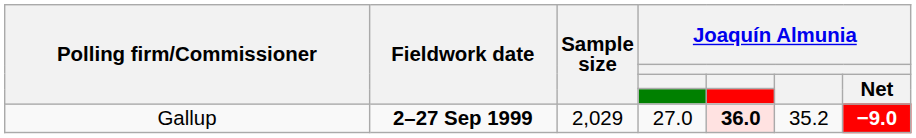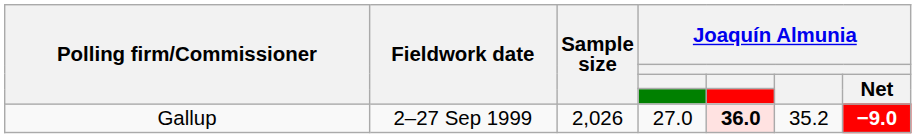(463, 119) bold -> (463, 119) normal
(598, 119) 2,029 -> (598, 119) 2,026
